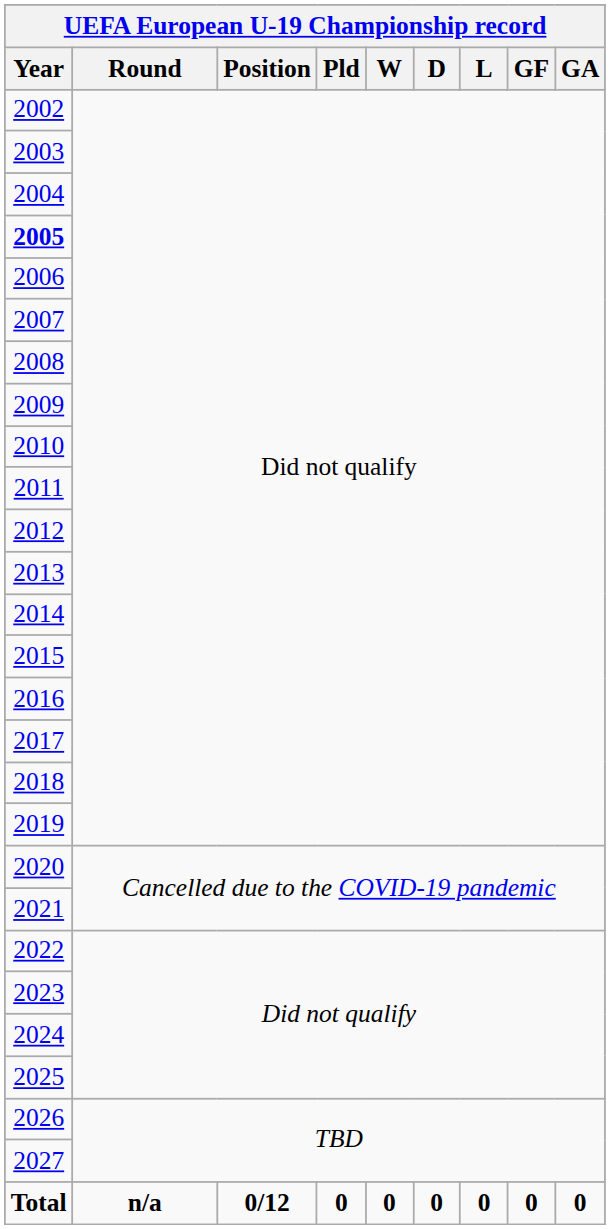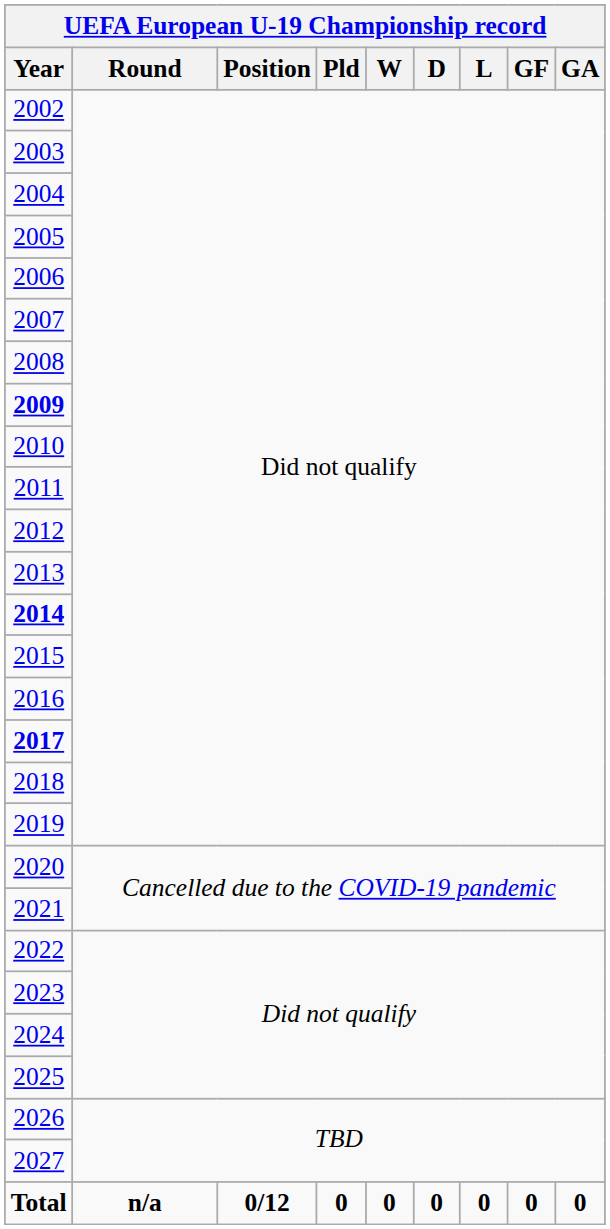(39, 236) bold -> (39, 236) normal
(39, 404) normal -> (39, 404) bold
(39, 614) normal -> (39, 614) bold
(39, 740) normal -> (39, 740) bold
